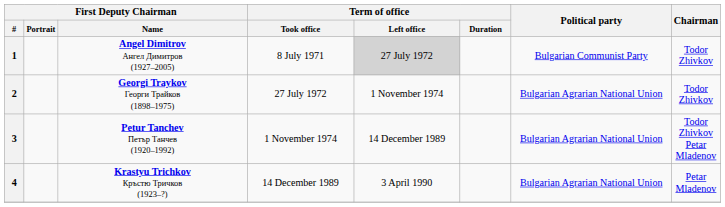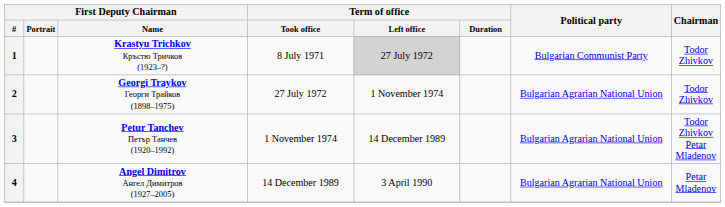(152, 55) Angel Dimitrov Ангел Димитров (1927–2005) -> (152, 55) Krastyu Trichkov Кръстю Тричков (1923–?)
(152, 183) Krastyu Trichkov Кръстю Тричков (1923–?) -> (152, 183) Angel Dimitrov Ангел Димитров (1927–2005)
